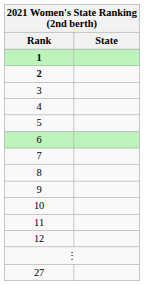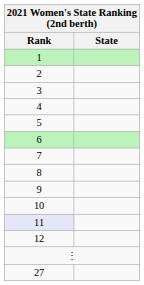(39, 57) bold -> (39, 57) normal
(39, 73) bold -> (39, 73) normal
(39, 222) no background -> (39, 222) lavender background
